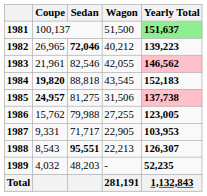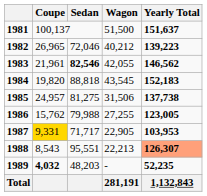(162, 30) lightgreen background -> (162, 30) no background
(85, 47) bold -> (85, 47) normal
(85, 64) normal -> (85, 64) bold
(162, 64) pink background -> (162, 64) no background
(50, 81) bold -> (50, 81) normal
(50, 98) bold -> (50, 98) normal
(162, 98) pink background -> (162, 98) no background
(47, 132) no background -> (47, 132) gold background
(85, 149) bold -> (85, 149) normal
(162, 149) no background -> (162, 149) lightsalmon background
(47, 166) normal -> (47, 166) bold
